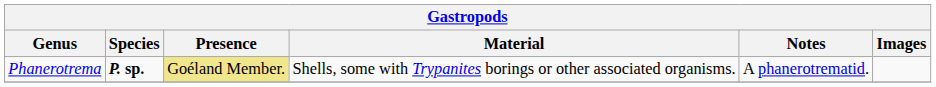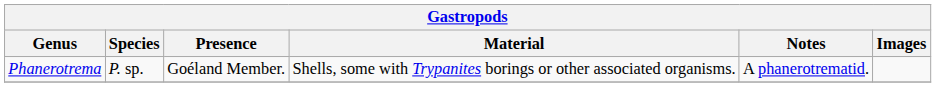(127, 69) bold -> (126, 69) normal
(226, 69) khaki background -> (226, 69) no background
